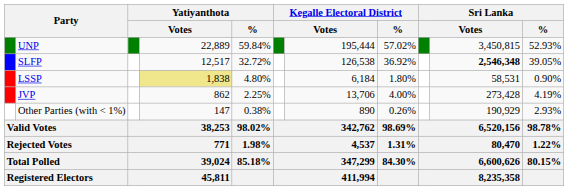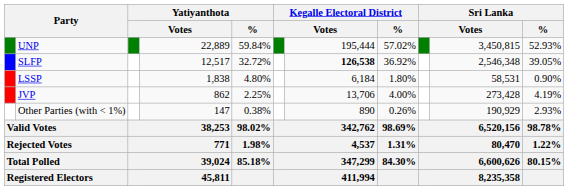(358, 62) normal -> (358, 62) bold
(499, 62) bold -> (499, 62) normal
(218, 78) khaki background -> (218, 78) no background
